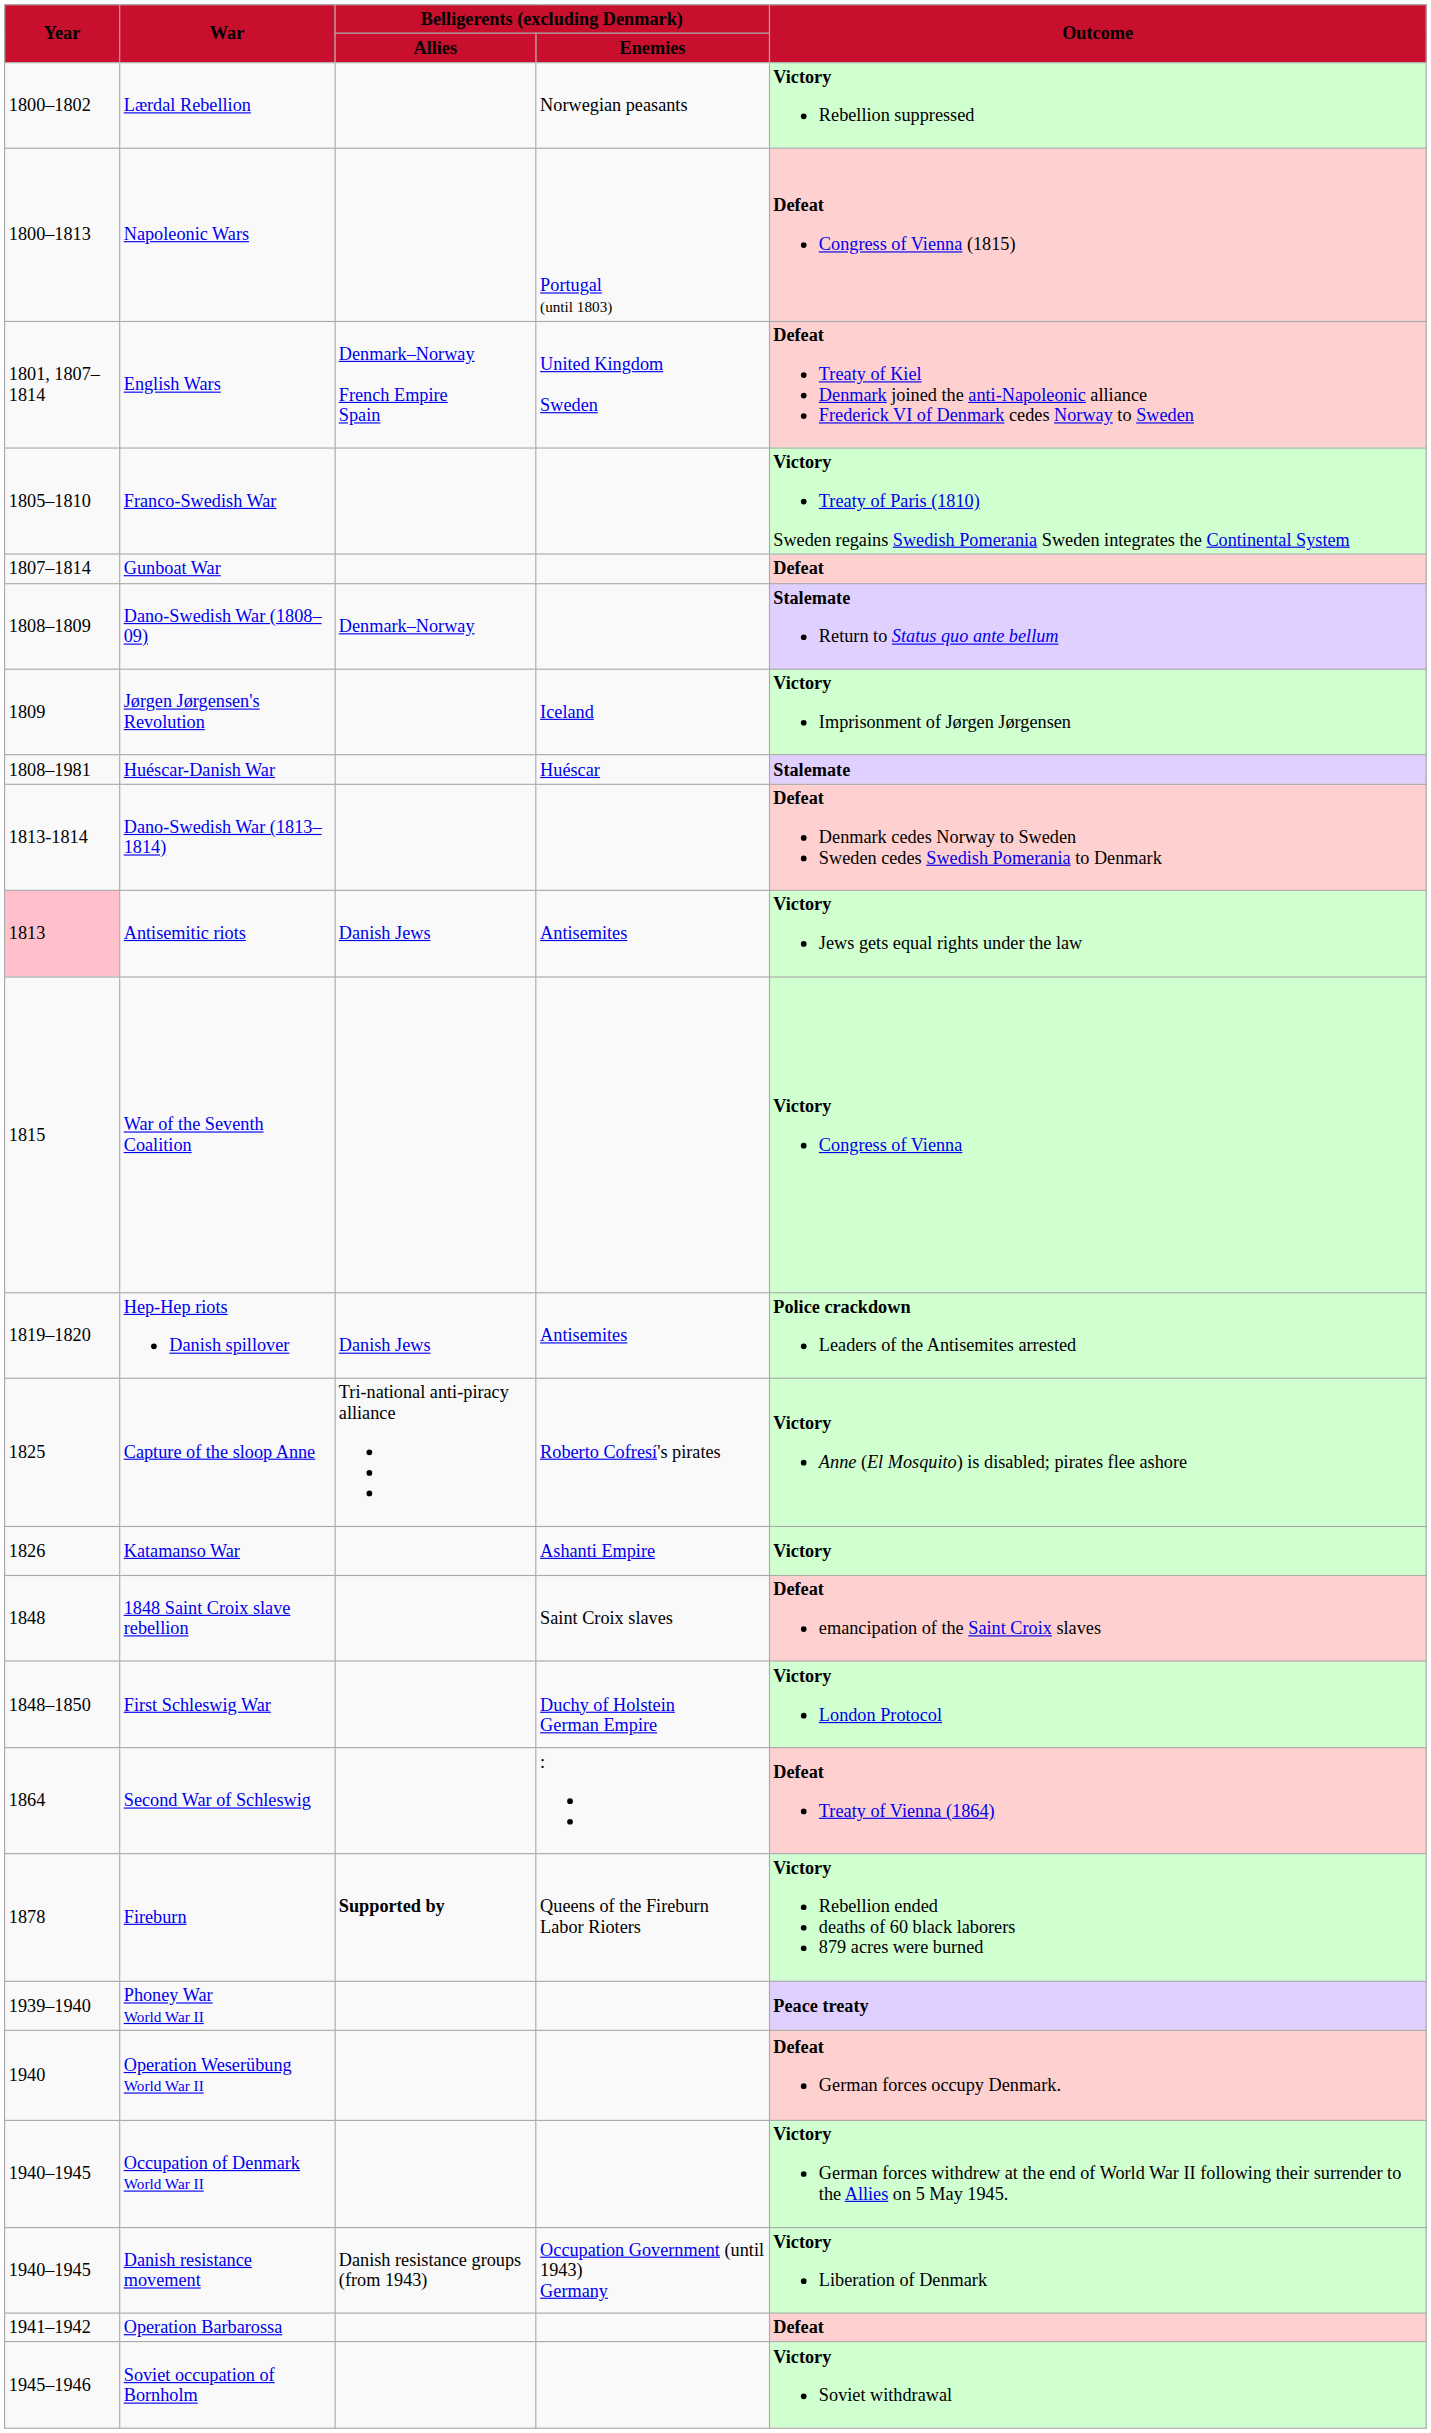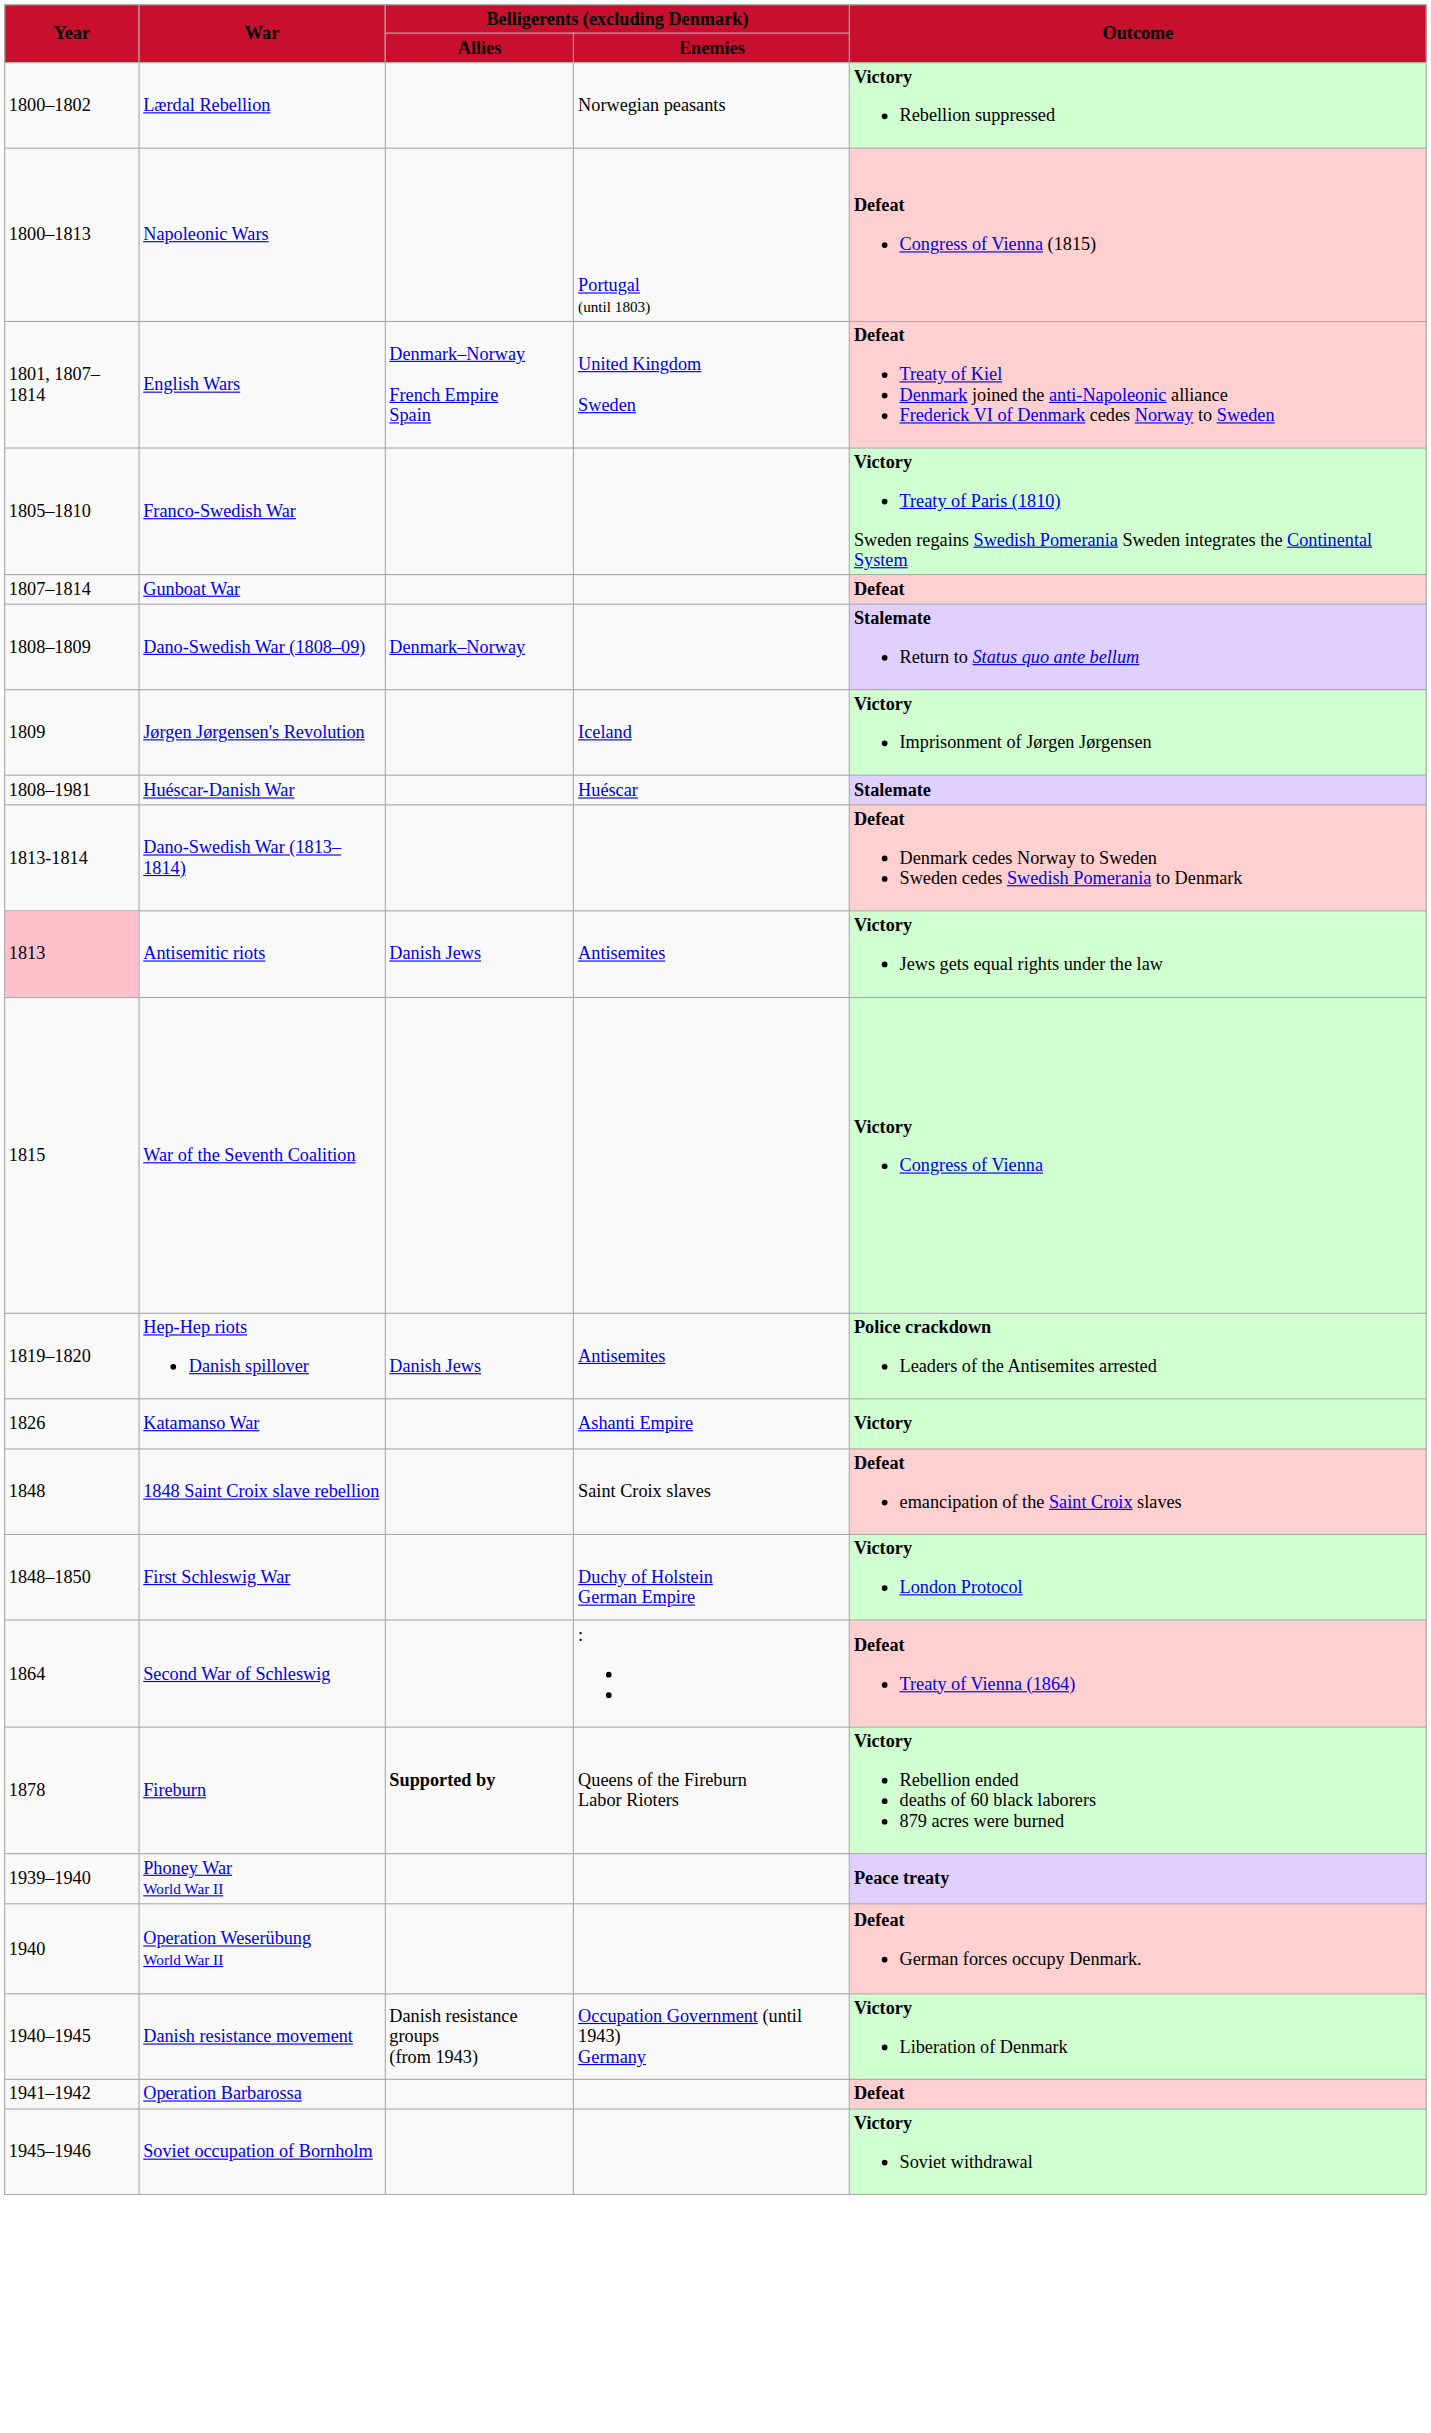- row: (219, 1452)
- row: (212, 2173)
